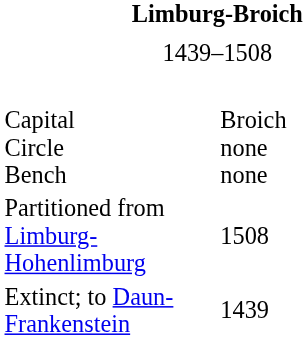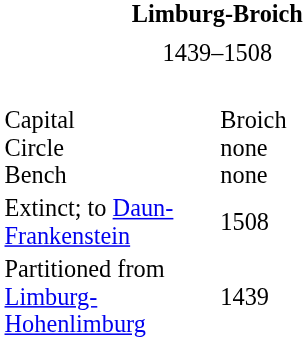(85, 235) Partitioned from Limburg-Hohenlimburg -> (89, 222) Extinct; to Daun-Frankenstein
(89, 310) Extinct; to Daun-Frankenstein -> (85, 296) Partitioned from Limburg-Hohenlimburg
